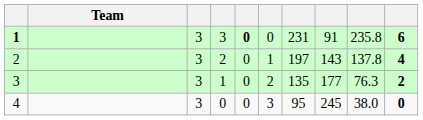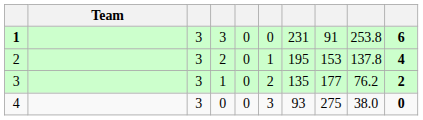(246, 37) bold -> (246, 37) normal
(366, 37) 235.8 -> (366, 37) 253.8
(298, 59) 197 -> (298, 59) 195
(331, 59) 143 -> (331, 59) 153
(366, 81) 76.3 -> (366, 81) 76.2
(298, 103) 95 -> (298, 103) 93
(331, 103) 245 -> (331, 103) 275
